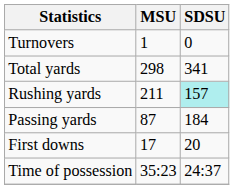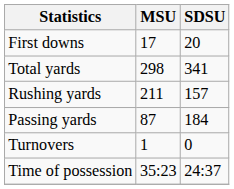rows swapped: (46, 145) <-> (41, 42)
(196, 94) paleturquoise background -> (196, 94) no background
